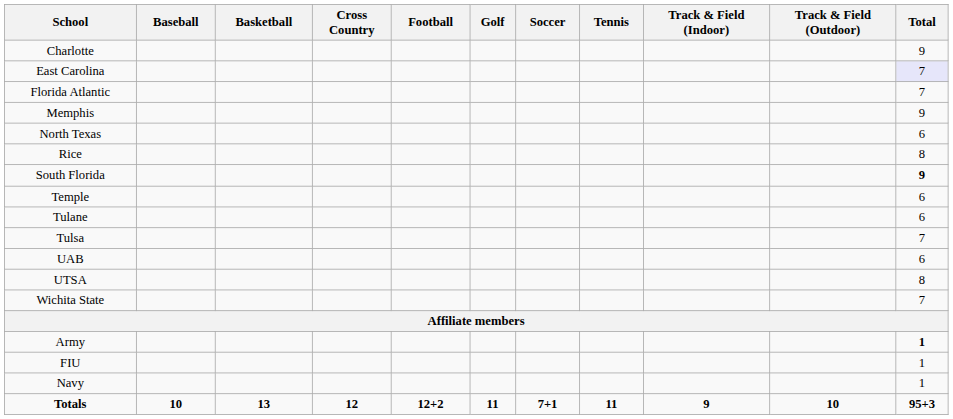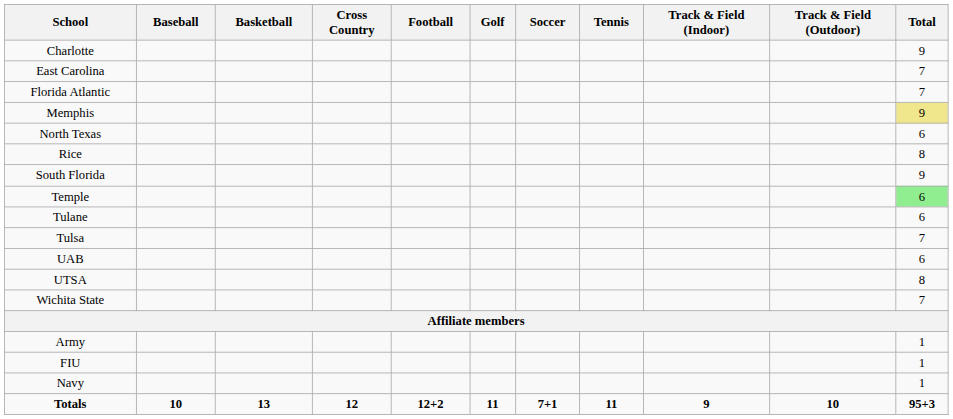(922, 71) lavender background -> (922, 71) no background
(922, 113) no background -> (922, 113) khaki background
(922, 175) bold -> (922, 175) normal
(922, 196) no background -> (922, 196) lightgreen background
(922, 342) bold -> (922, 342) normal
